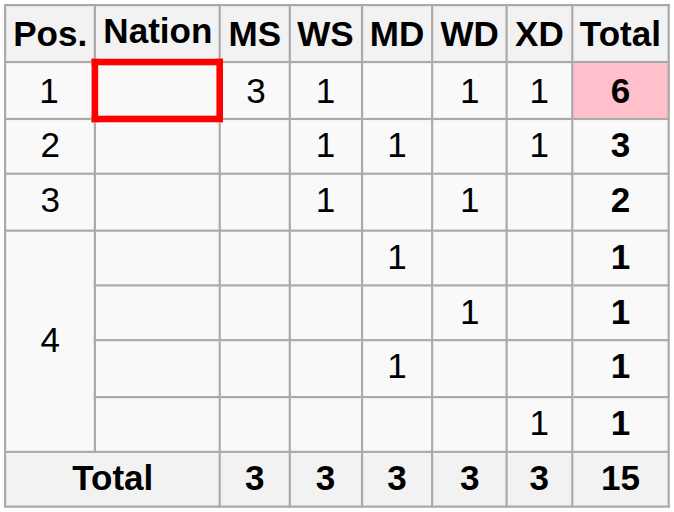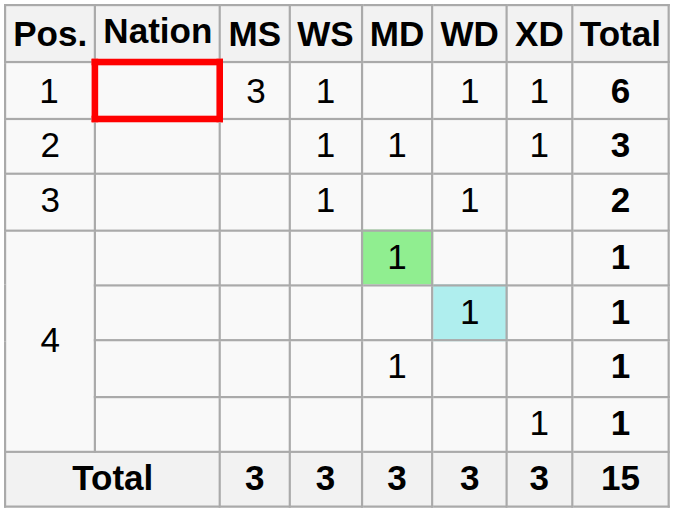(620, 90) pink background -> (620, 90) no background
(397, 256) no background -> (397, 256) lightgreen background
(470, 312) no background -> (470, 312) paleturquoise background
